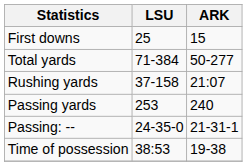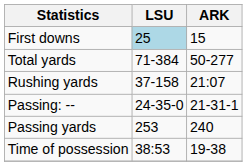(143, 38) no background -> (143, 38) lightblue background
rows swapped: (52, 105) <-> (41, 127)
